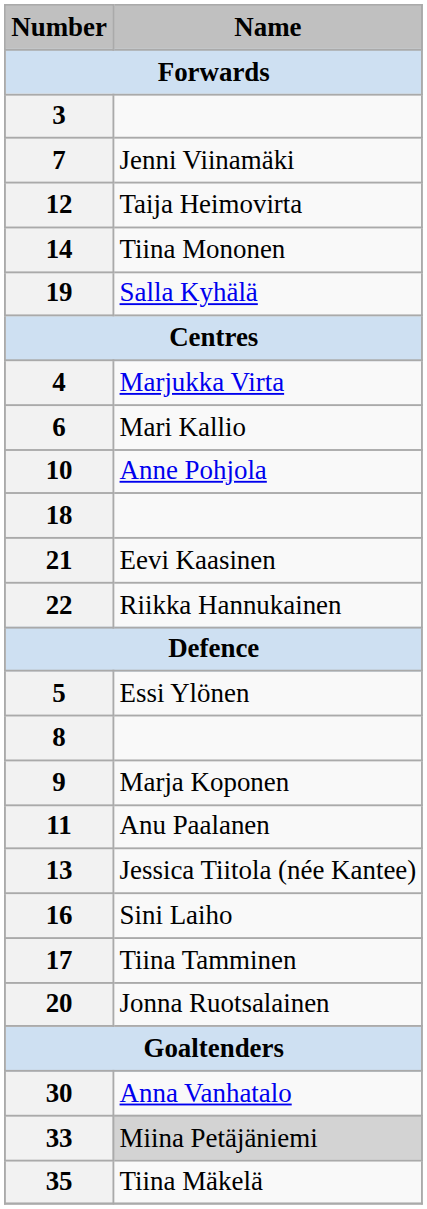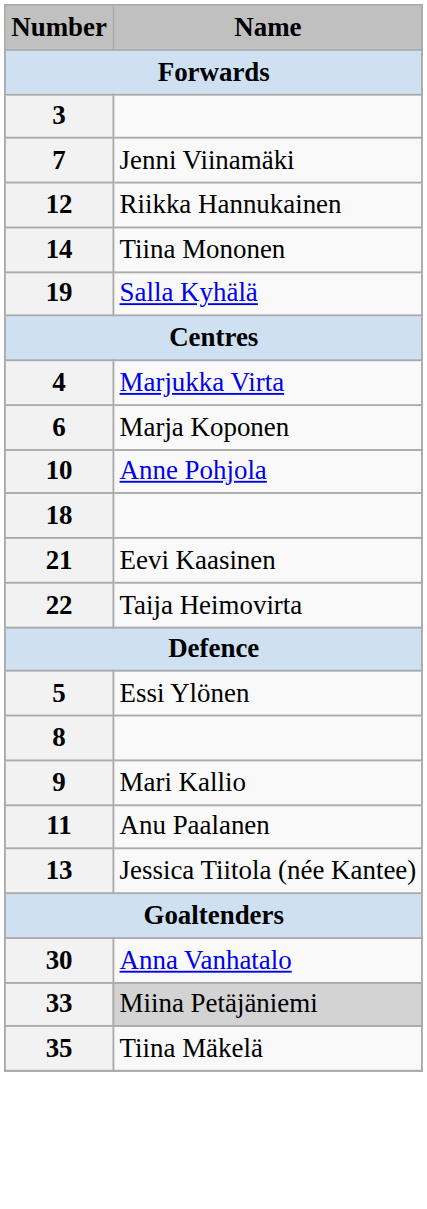(211, 204) Taija Heimovirta -> (231, 204) Riikka Hannukainen
(183, 426) Mari Kallio -> (204, 426) Marja Koponen
(231, 604) Riikka Hannukainen -> (211, 604) Taija Heimovirta
(204, 782) Marja Koponen -> (183, 782) Mari Kallio
- row: (59, 915)
- row: (59, 959)
- row: (59, 1004)
